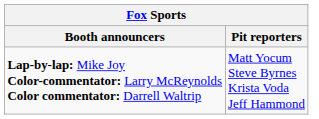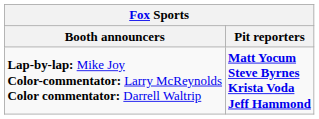(266, 80) normal -> (269, 80) bold
